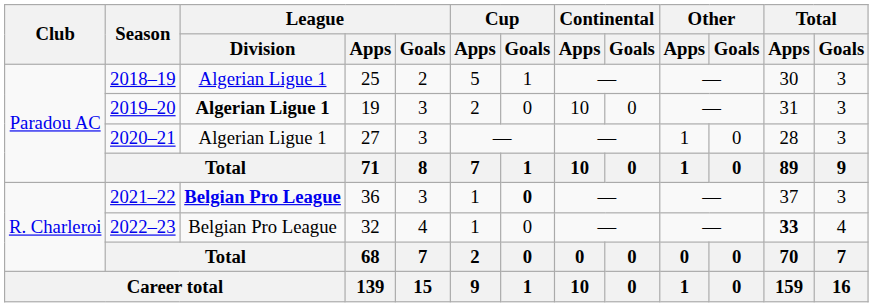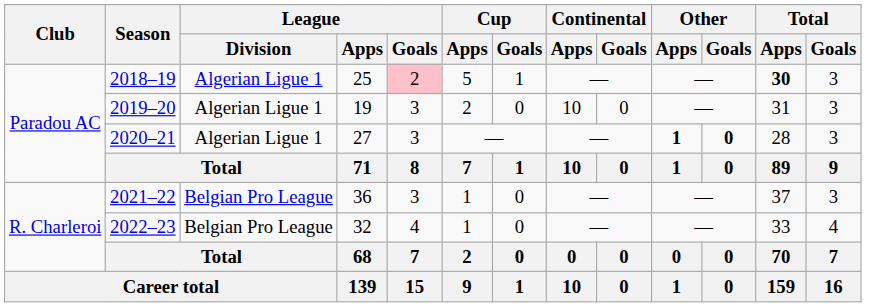(423, 78) no background -> (415, 78) pink background
(789, 78) normal -> (781, 78) bold
(263, 108) bold -> (259, 108) normal
(684, 138) normal -> (676, 138) bold
(737, 138) normal -> (729, 138) bold
(263, 197) bold -> (259, 197) normal
(527, 197) bold -> (519, 197) normal
(789, 227) bold -> (781, 227) normal
